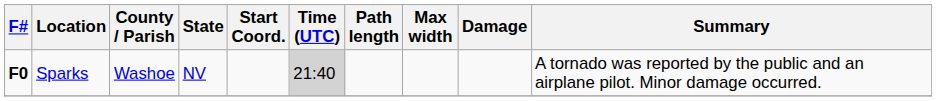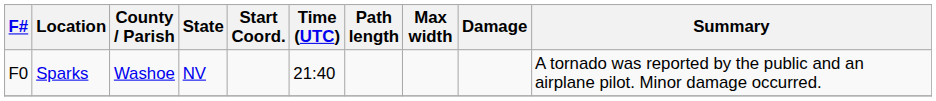(18, 72) bold -> (18, 72) normal
(314, 72) lightgrey background -> (314, 72) no background
